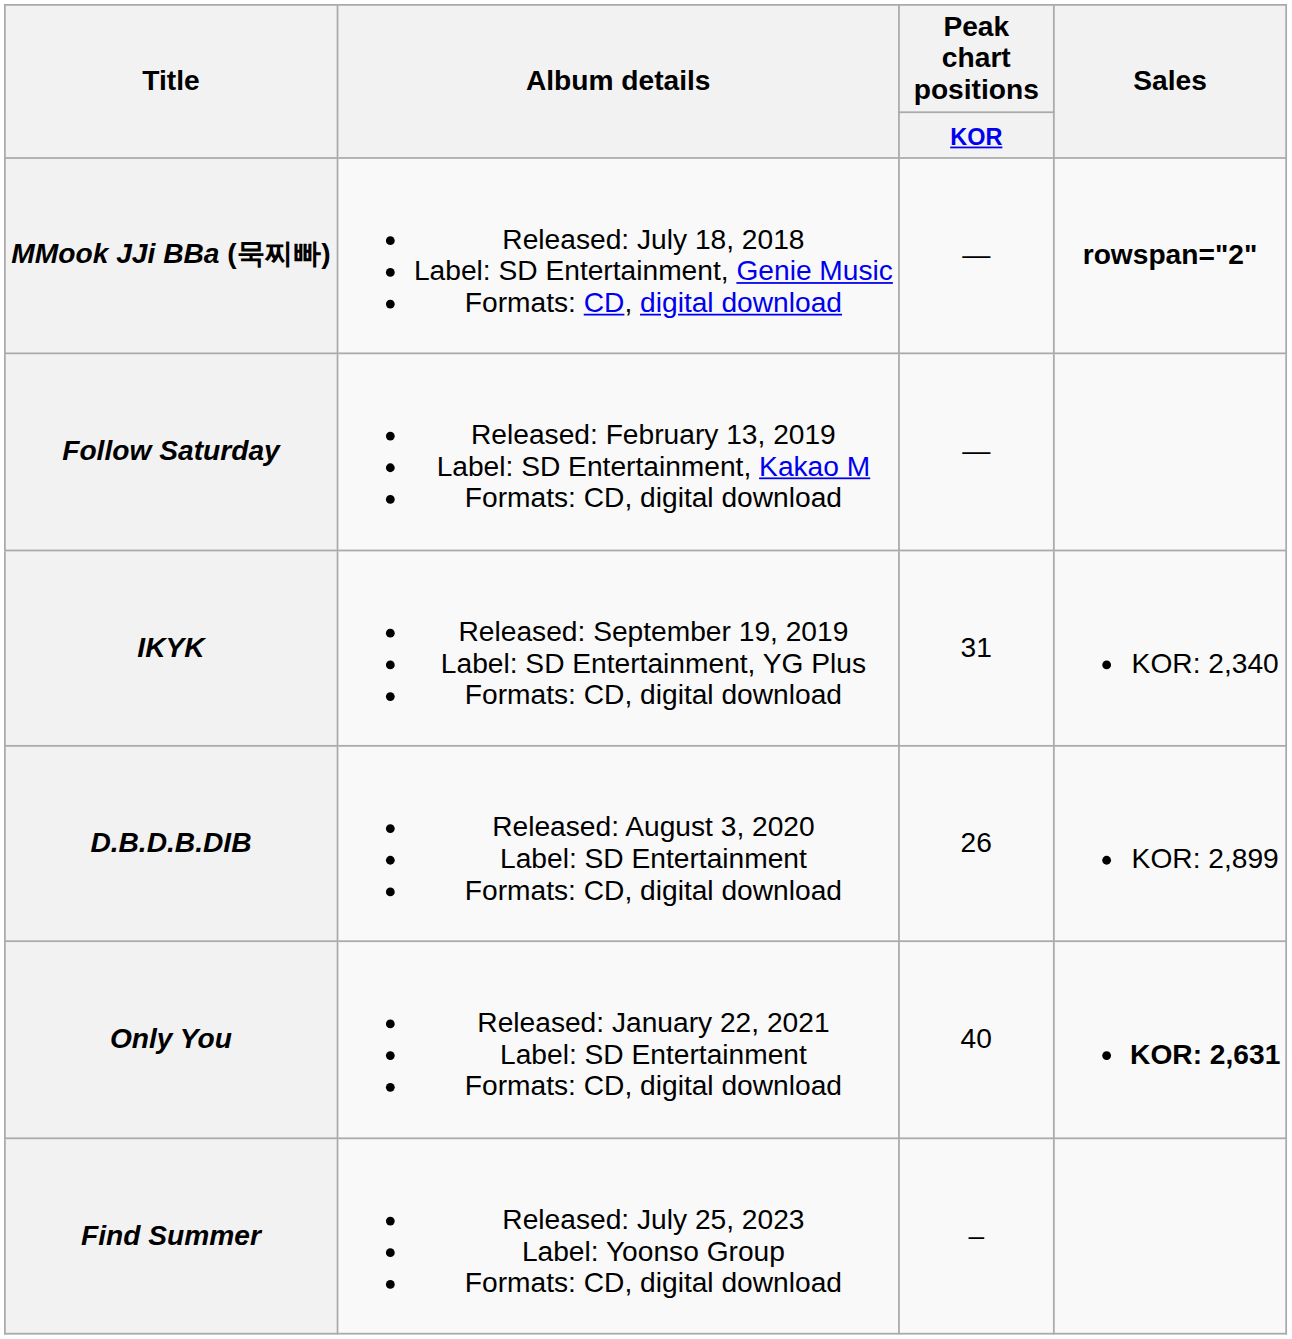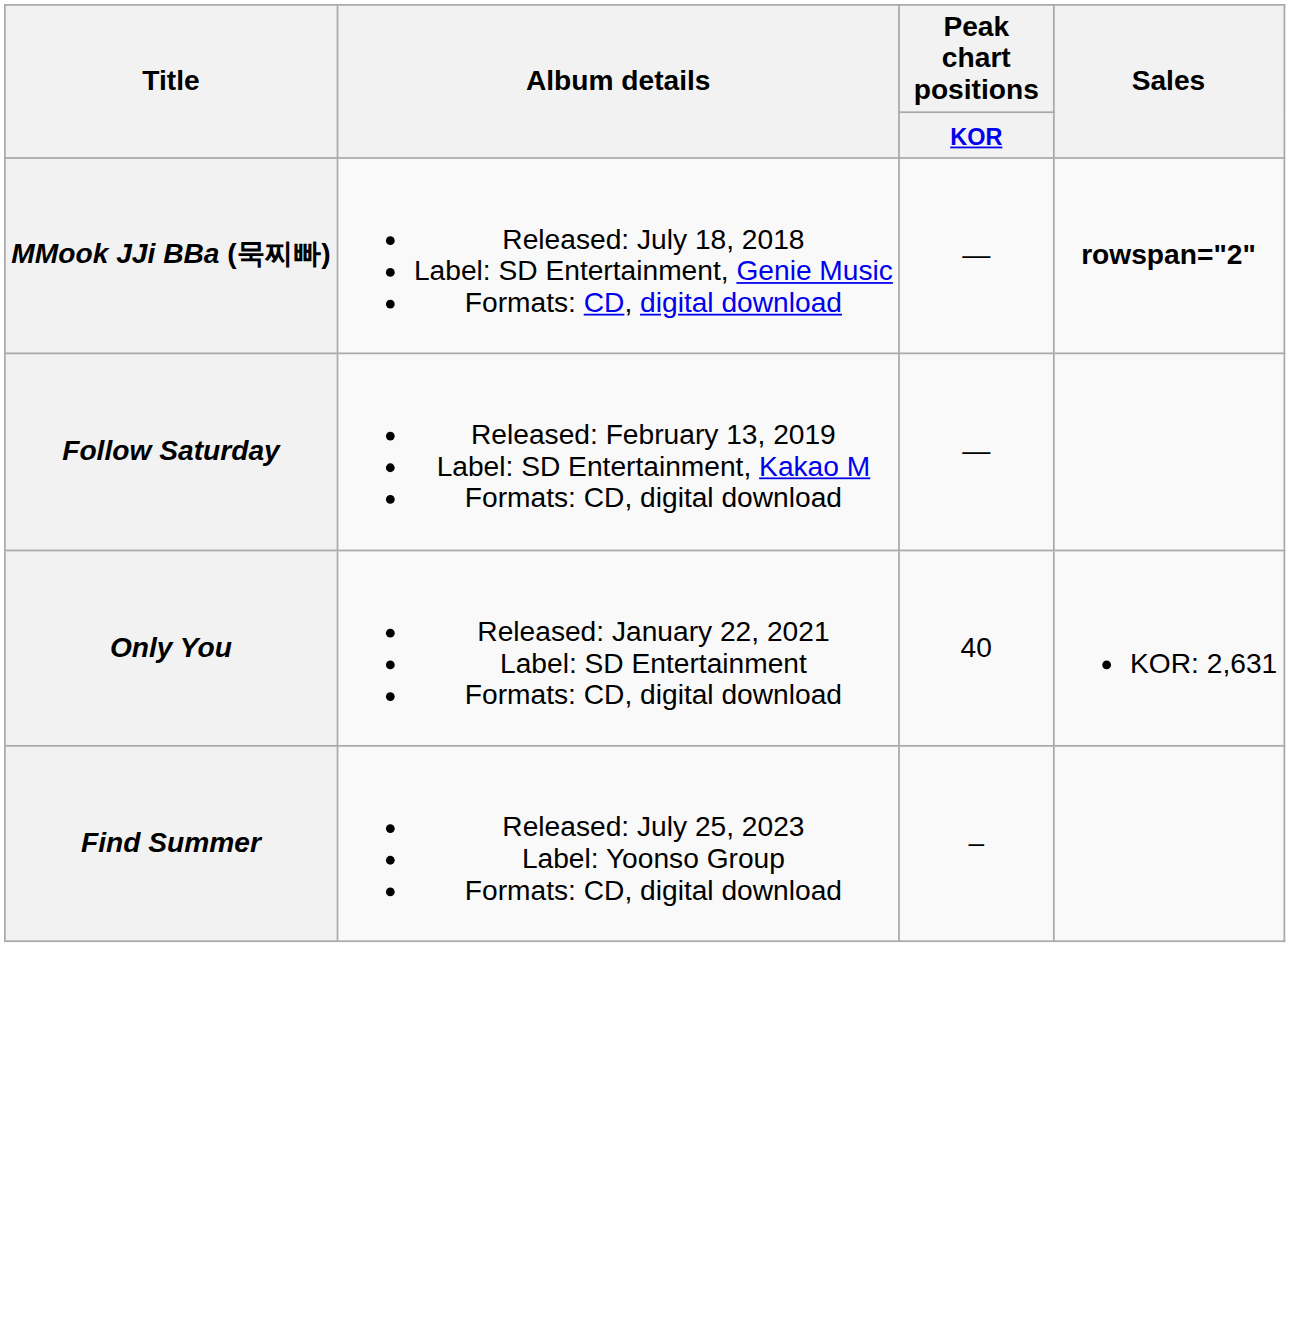- row: (171, 647)
- row: (171, 843)
(1170, 1055) bold -> (1168, 663) normal
